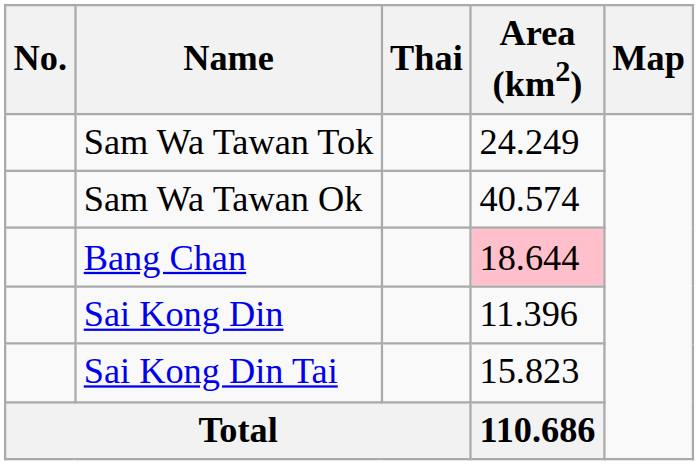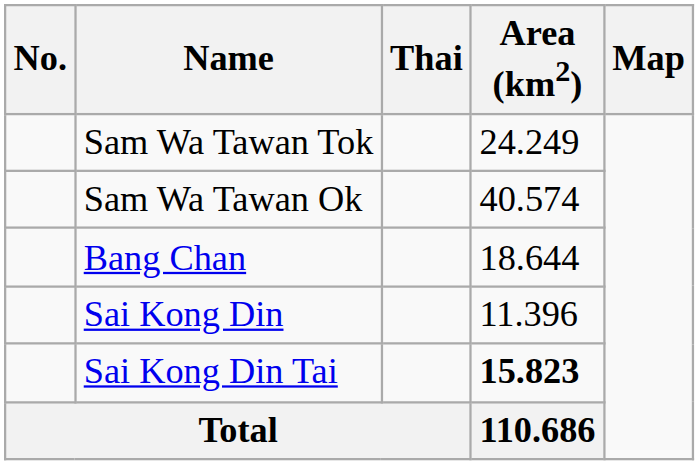(538, 257) pink background -> (538, 257) no background
(538, 373) normal -> (538, 373) bold
